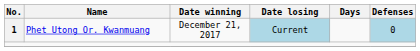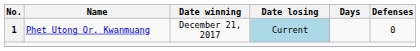(393, 30) lightblue background -> (393, 30) no background
